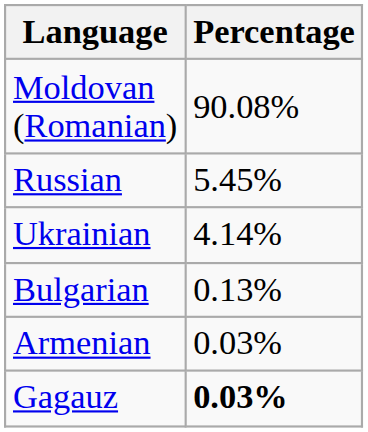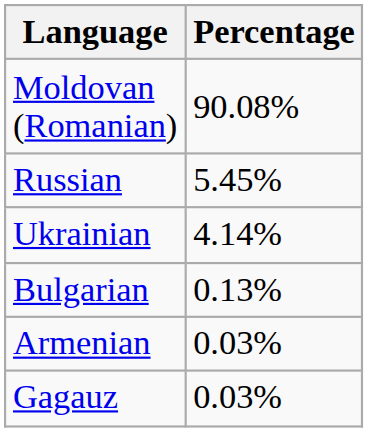(240, 397) bold -> (238, 397) normal
